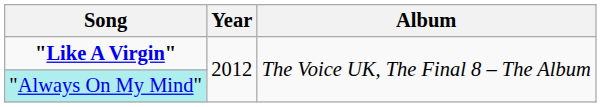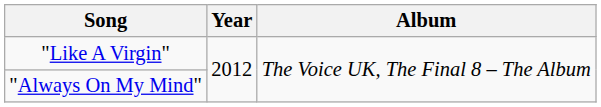(106, 53) bold -> (106, 53) normal
(106, 85) paleturquoise background -> (106, 85) no background
